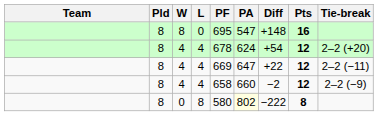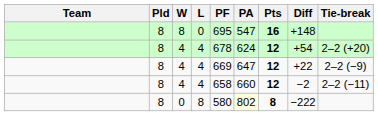columns swapped: (273, 13) <-> (303, 13)
(346, 66) 2–2 (−11) -> (346, 66) 2–2 (−9)
(346, 84) 2–2 (−9) -> (346, 84) 2–2 (−11)
